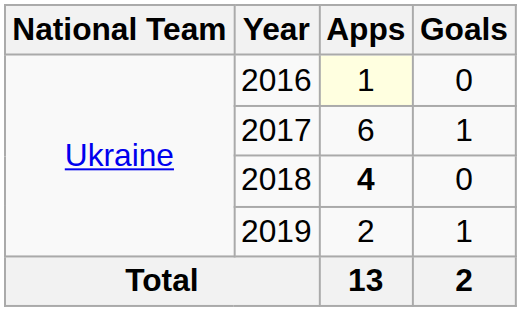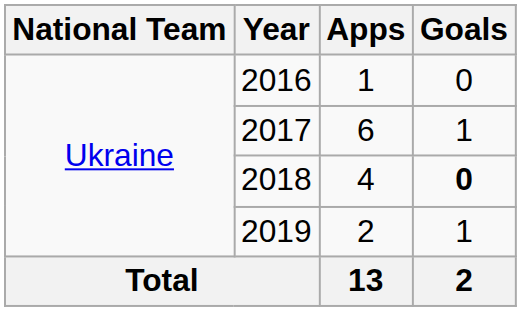(366, 79) lightyellow background -> (366, 79) no background
(366, 180) bold -> (366, 180) normal
(464, 180) normal -> (464, 180) bold
